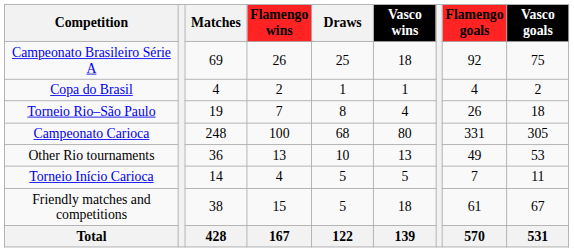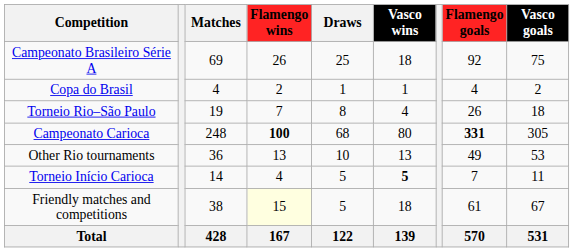(279, 133) normal -> (279, 133) bold
(475, 133) normal -> (475, 133) bold
(405, 177) normal -> (405, 177) bold
(279, 206) no background -> (279, 206) lightyellow background
